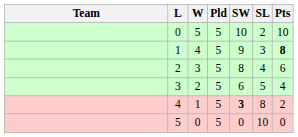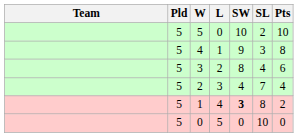columns swapped: (218, 13) <-> (178, 13)
(283, 50) bold -> (283, 50) normal
(241, 86) 6 -> (241, 86) 4
(263, 86) 5 -> (263, 86) 7
